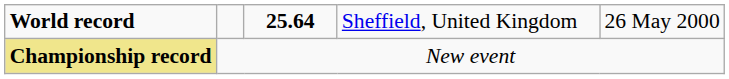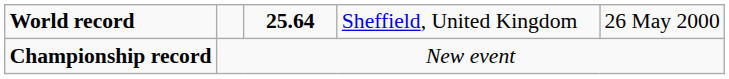(111, 55) khaki background -> (111, 55) no background
